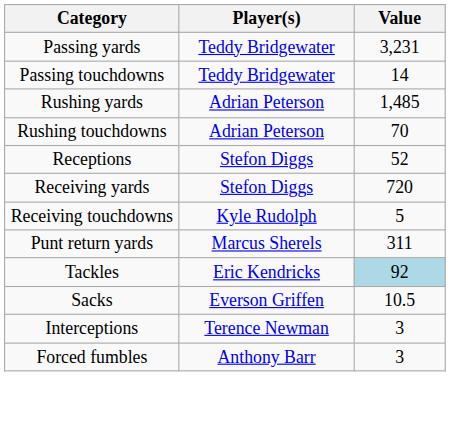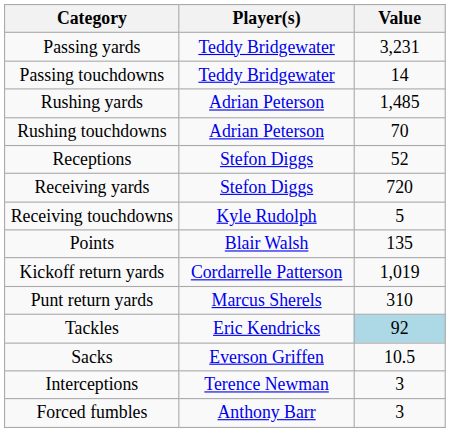+ row: (92, 243)
+ row: (92, 272)
(400, 243) 311 -> (400, 300) 310
